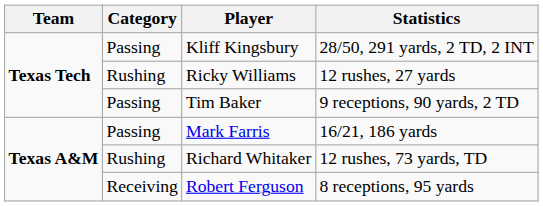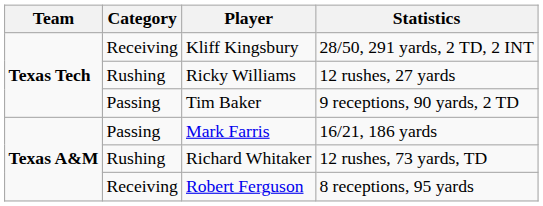(133, 46) Passing -> (142, 46) Receiving
